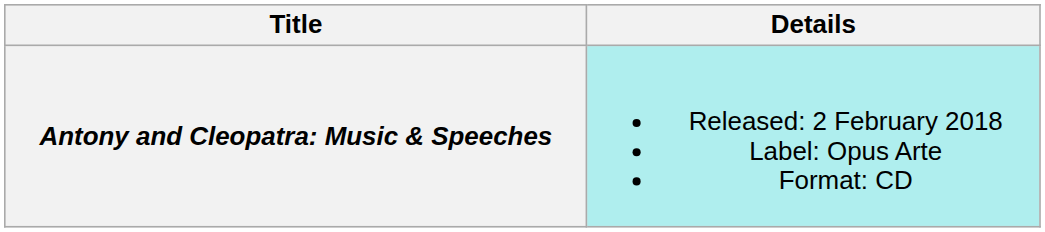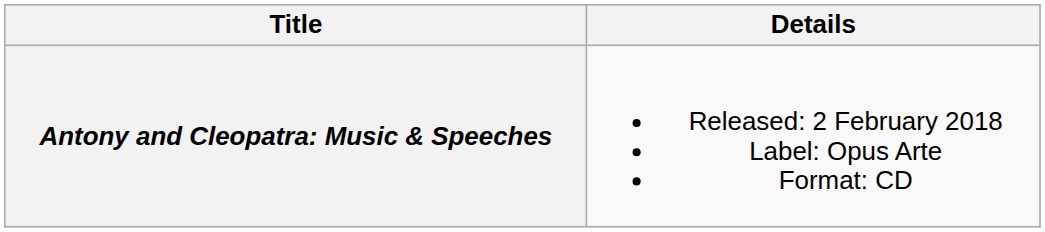(813, 151) paleturquoise background -> (813, 151) no background
